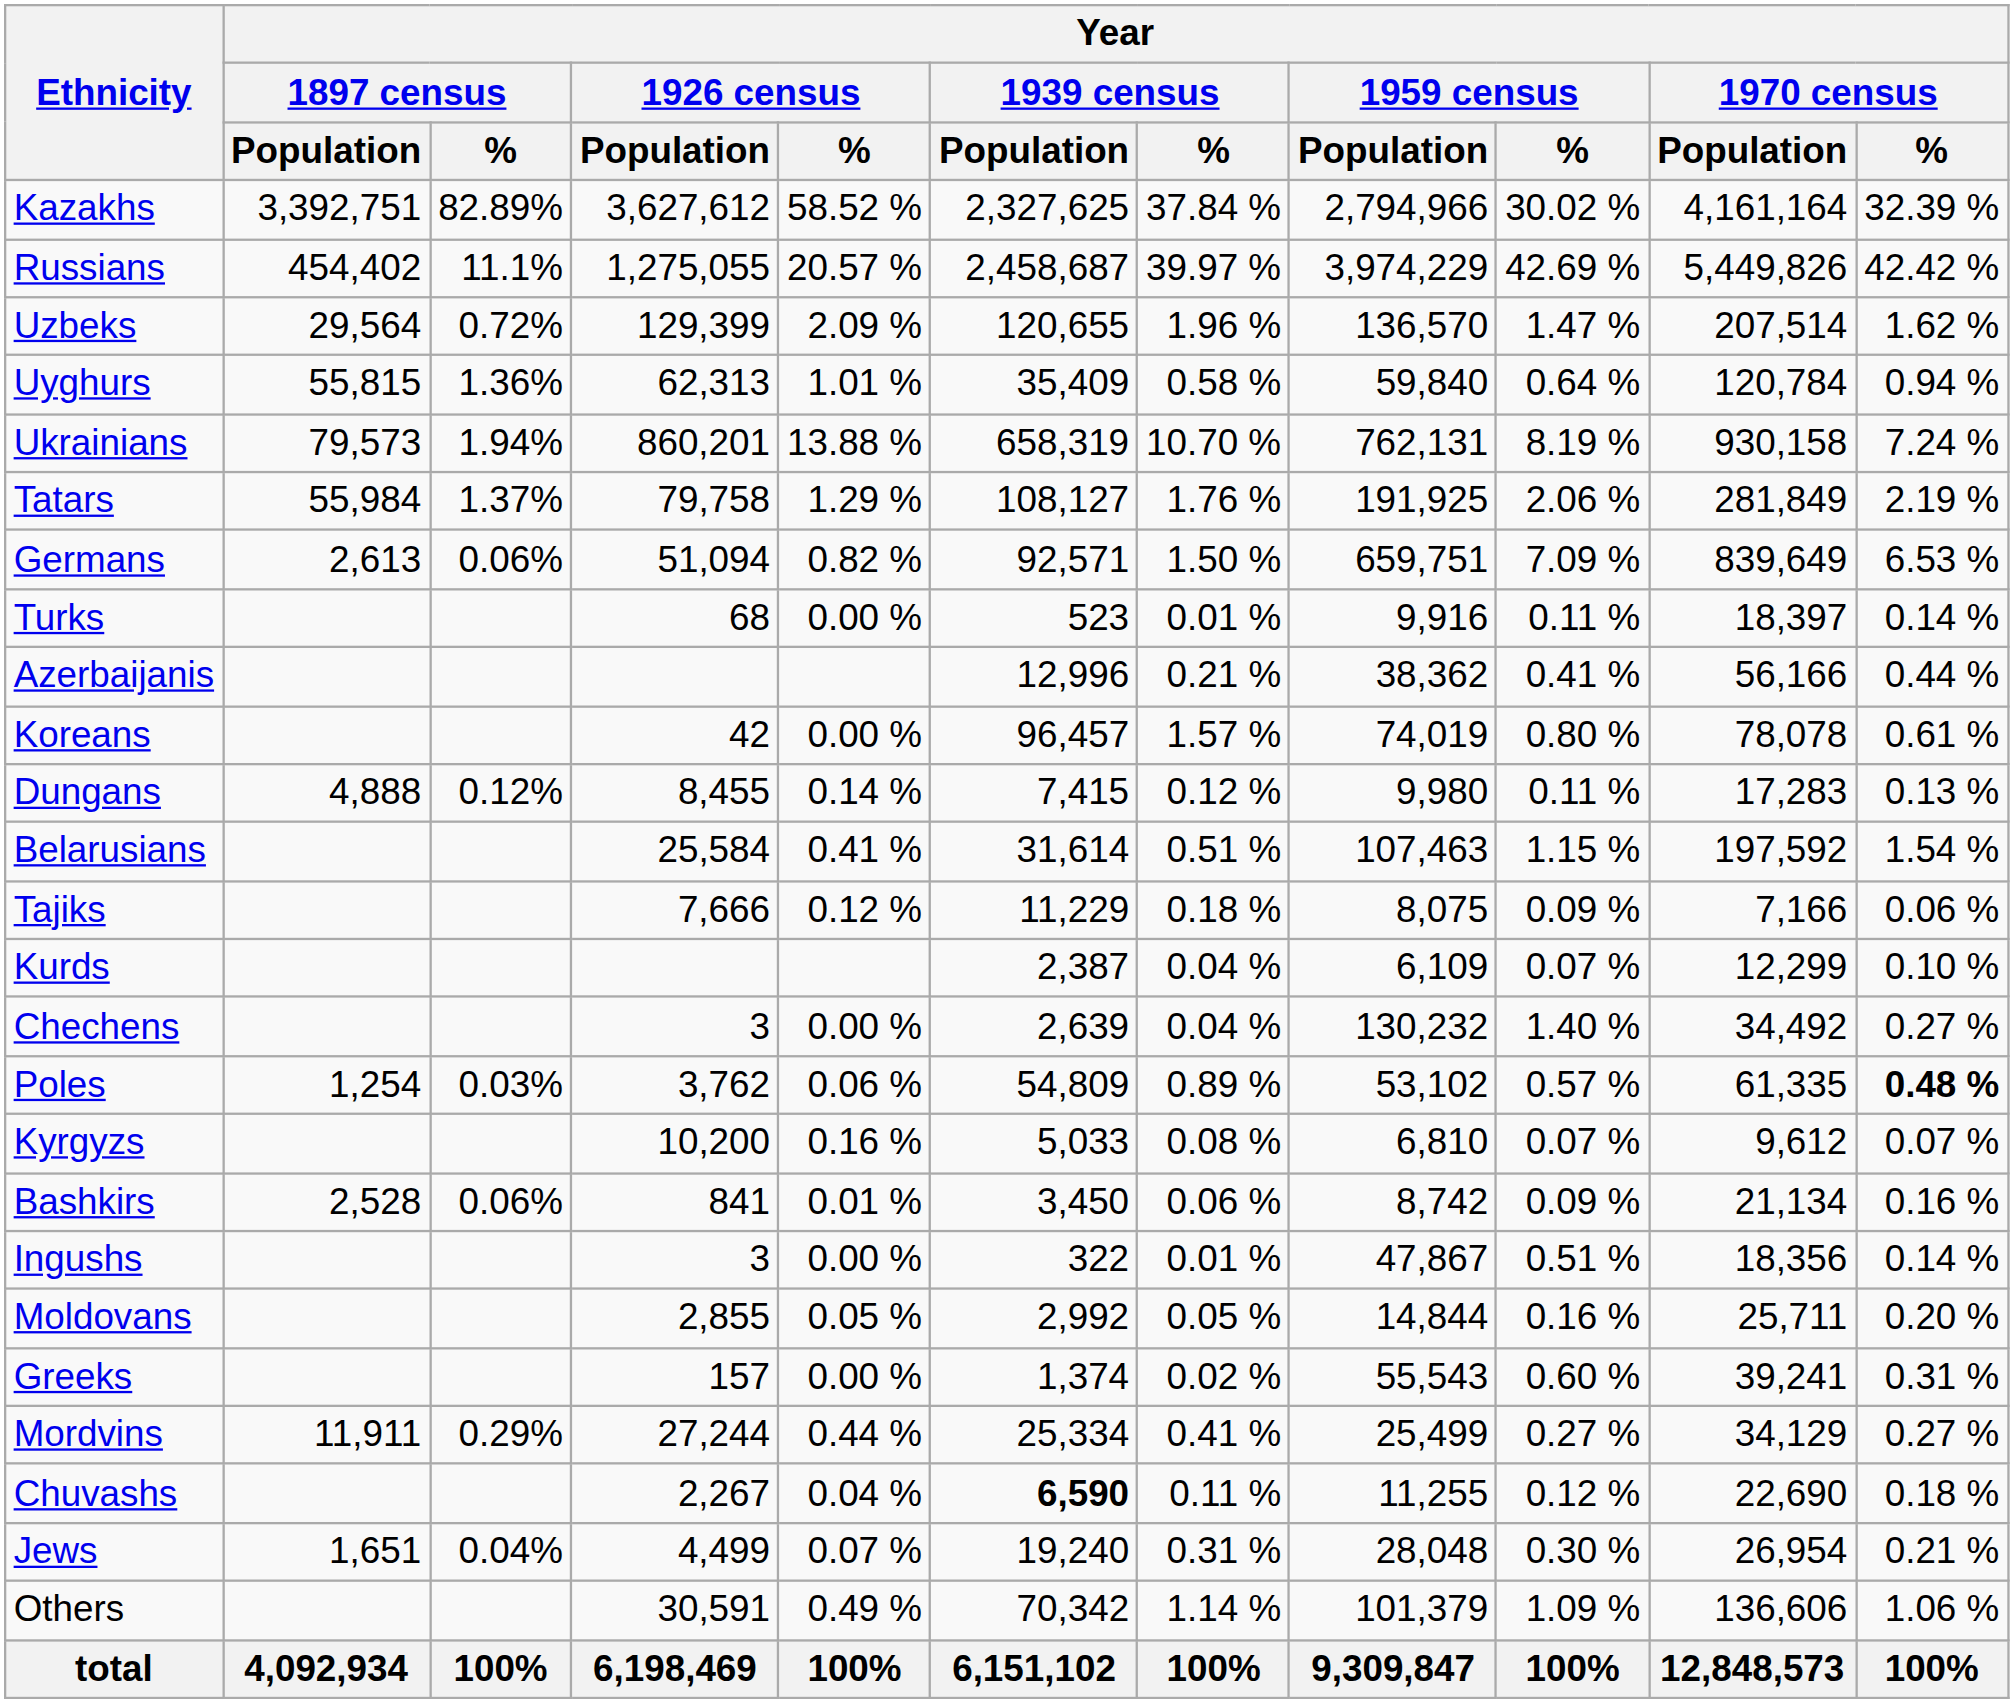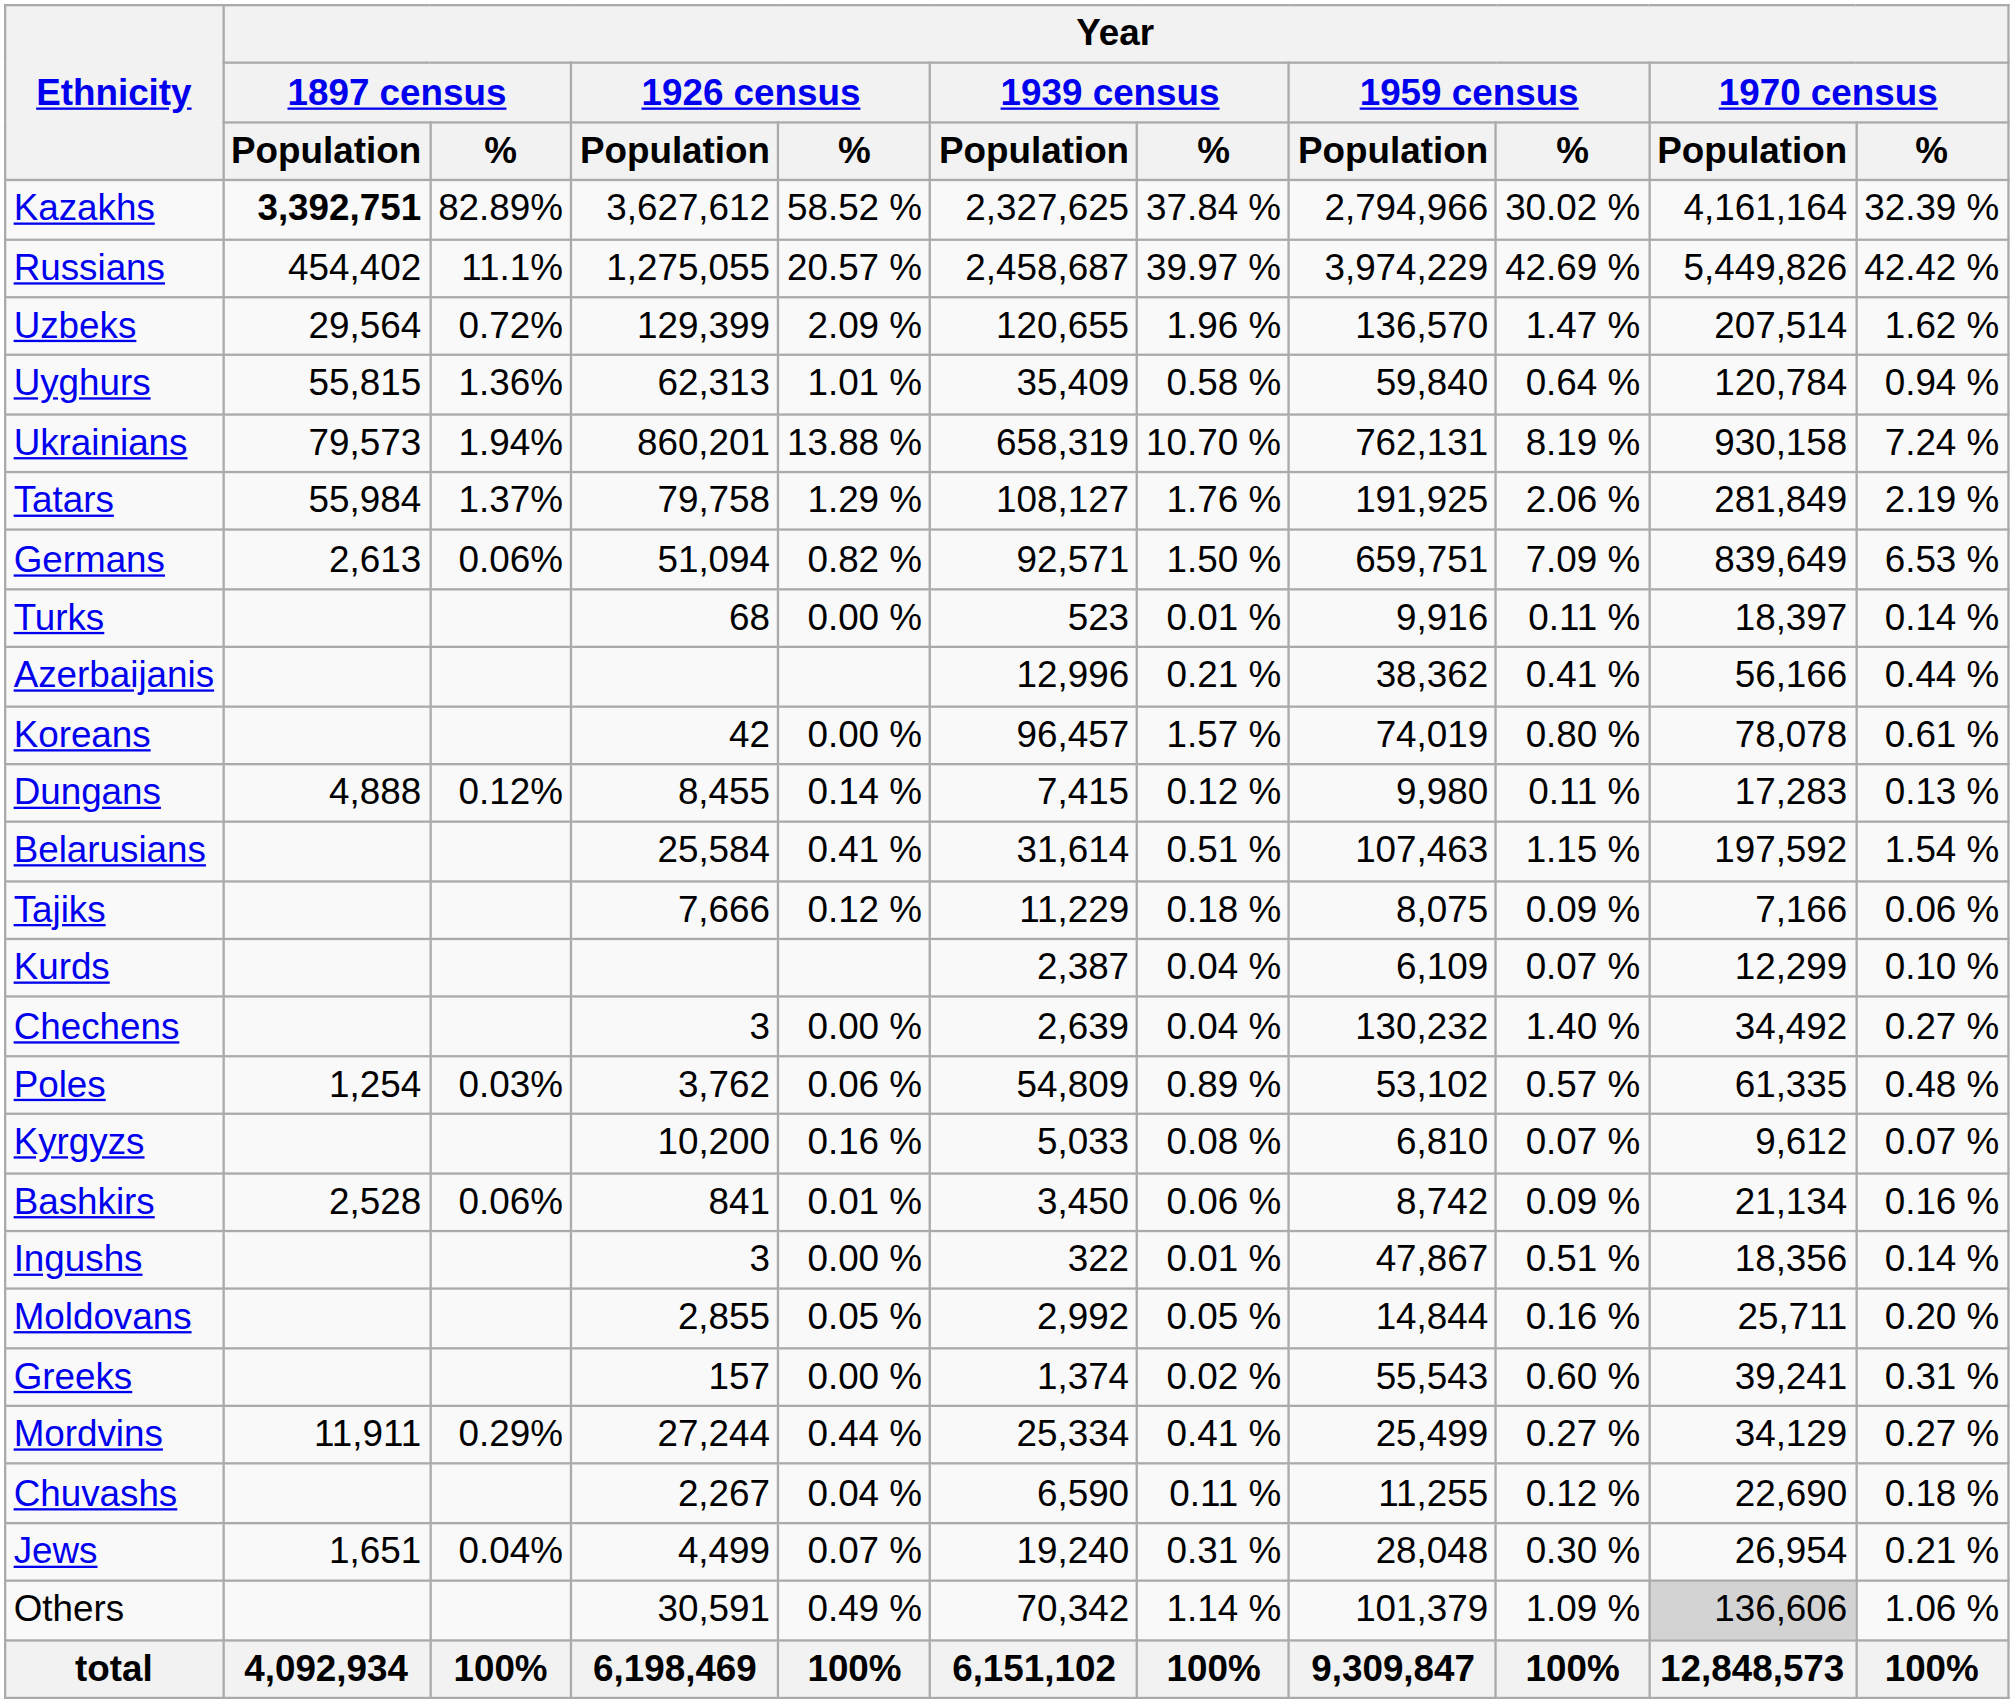(339, 208) normal -> (339, 208) bold
(1942, 1084) bold -> (1942, 1084) normal
(1083, 1492) bold -> (1083, 1492) normal
(1781, 1609) no background -> (1781, 1609) lightgrey background
